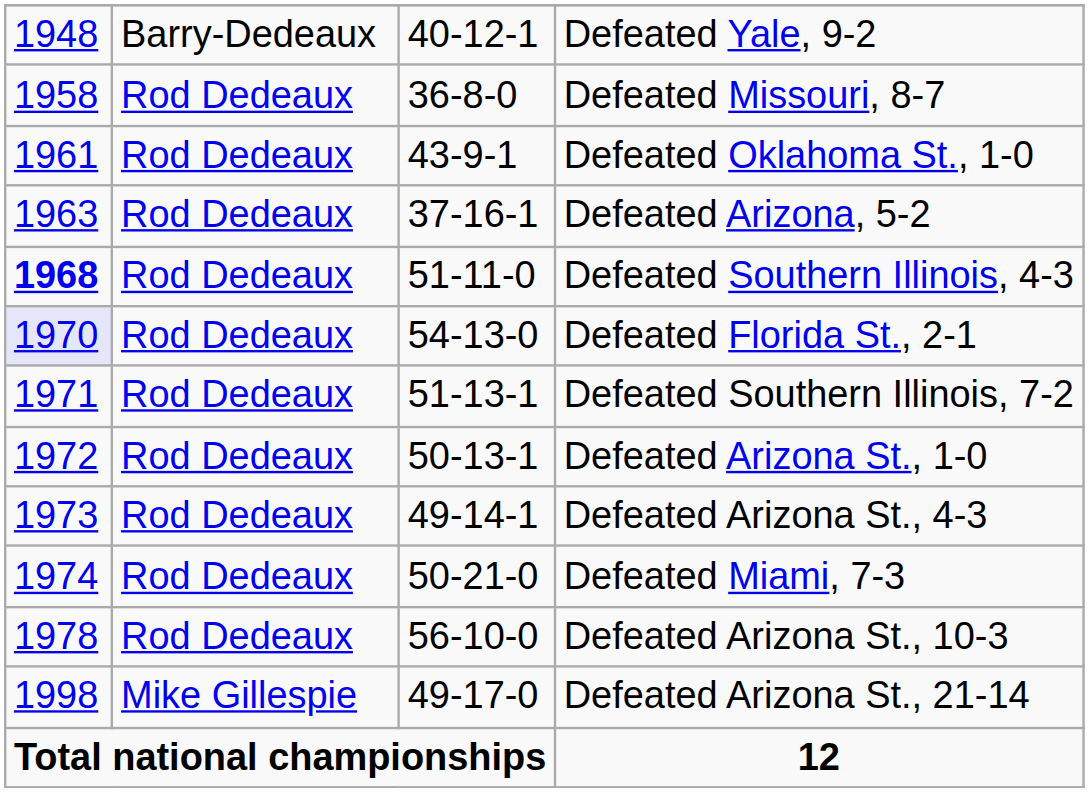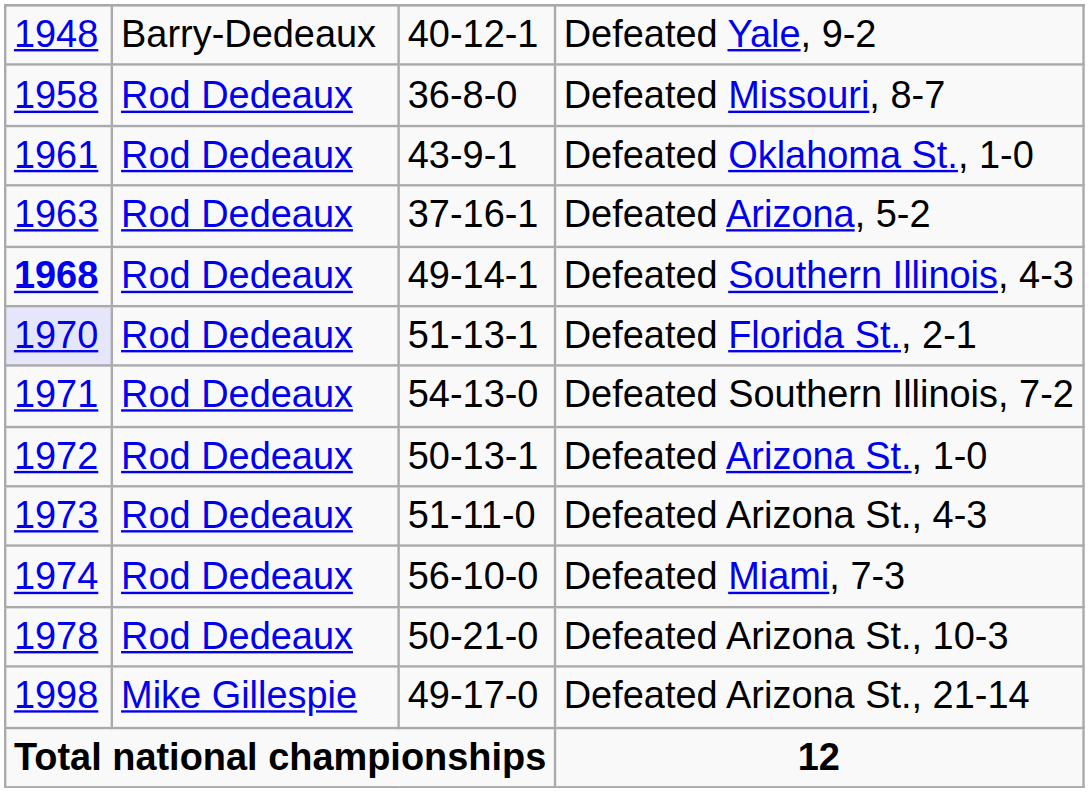(472, 275) 51-11-0 -> (473, 275) 49-14-1
(473, 335) 54-13-0 -> (473, 335) 51-13-1
(473, 395) 51-13-1 -> (473, 395) 54-13-0
(473, 515) 49-14-1 -> (472, 515) 51-11-0
(473, 575) 50-21-0 -> (473, 575) 56-10-0
(473, 635) 56-10-0 -> (473, 635) 50-21-0
